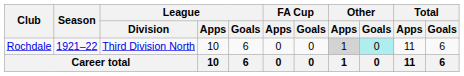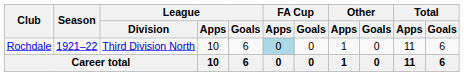(279, 46) no background -> (279, 46) lightblue background
(344, 46) lightgrey background -> (344, 46) no background
(377, 46) paleturquoise background -> (377, 46) no background
